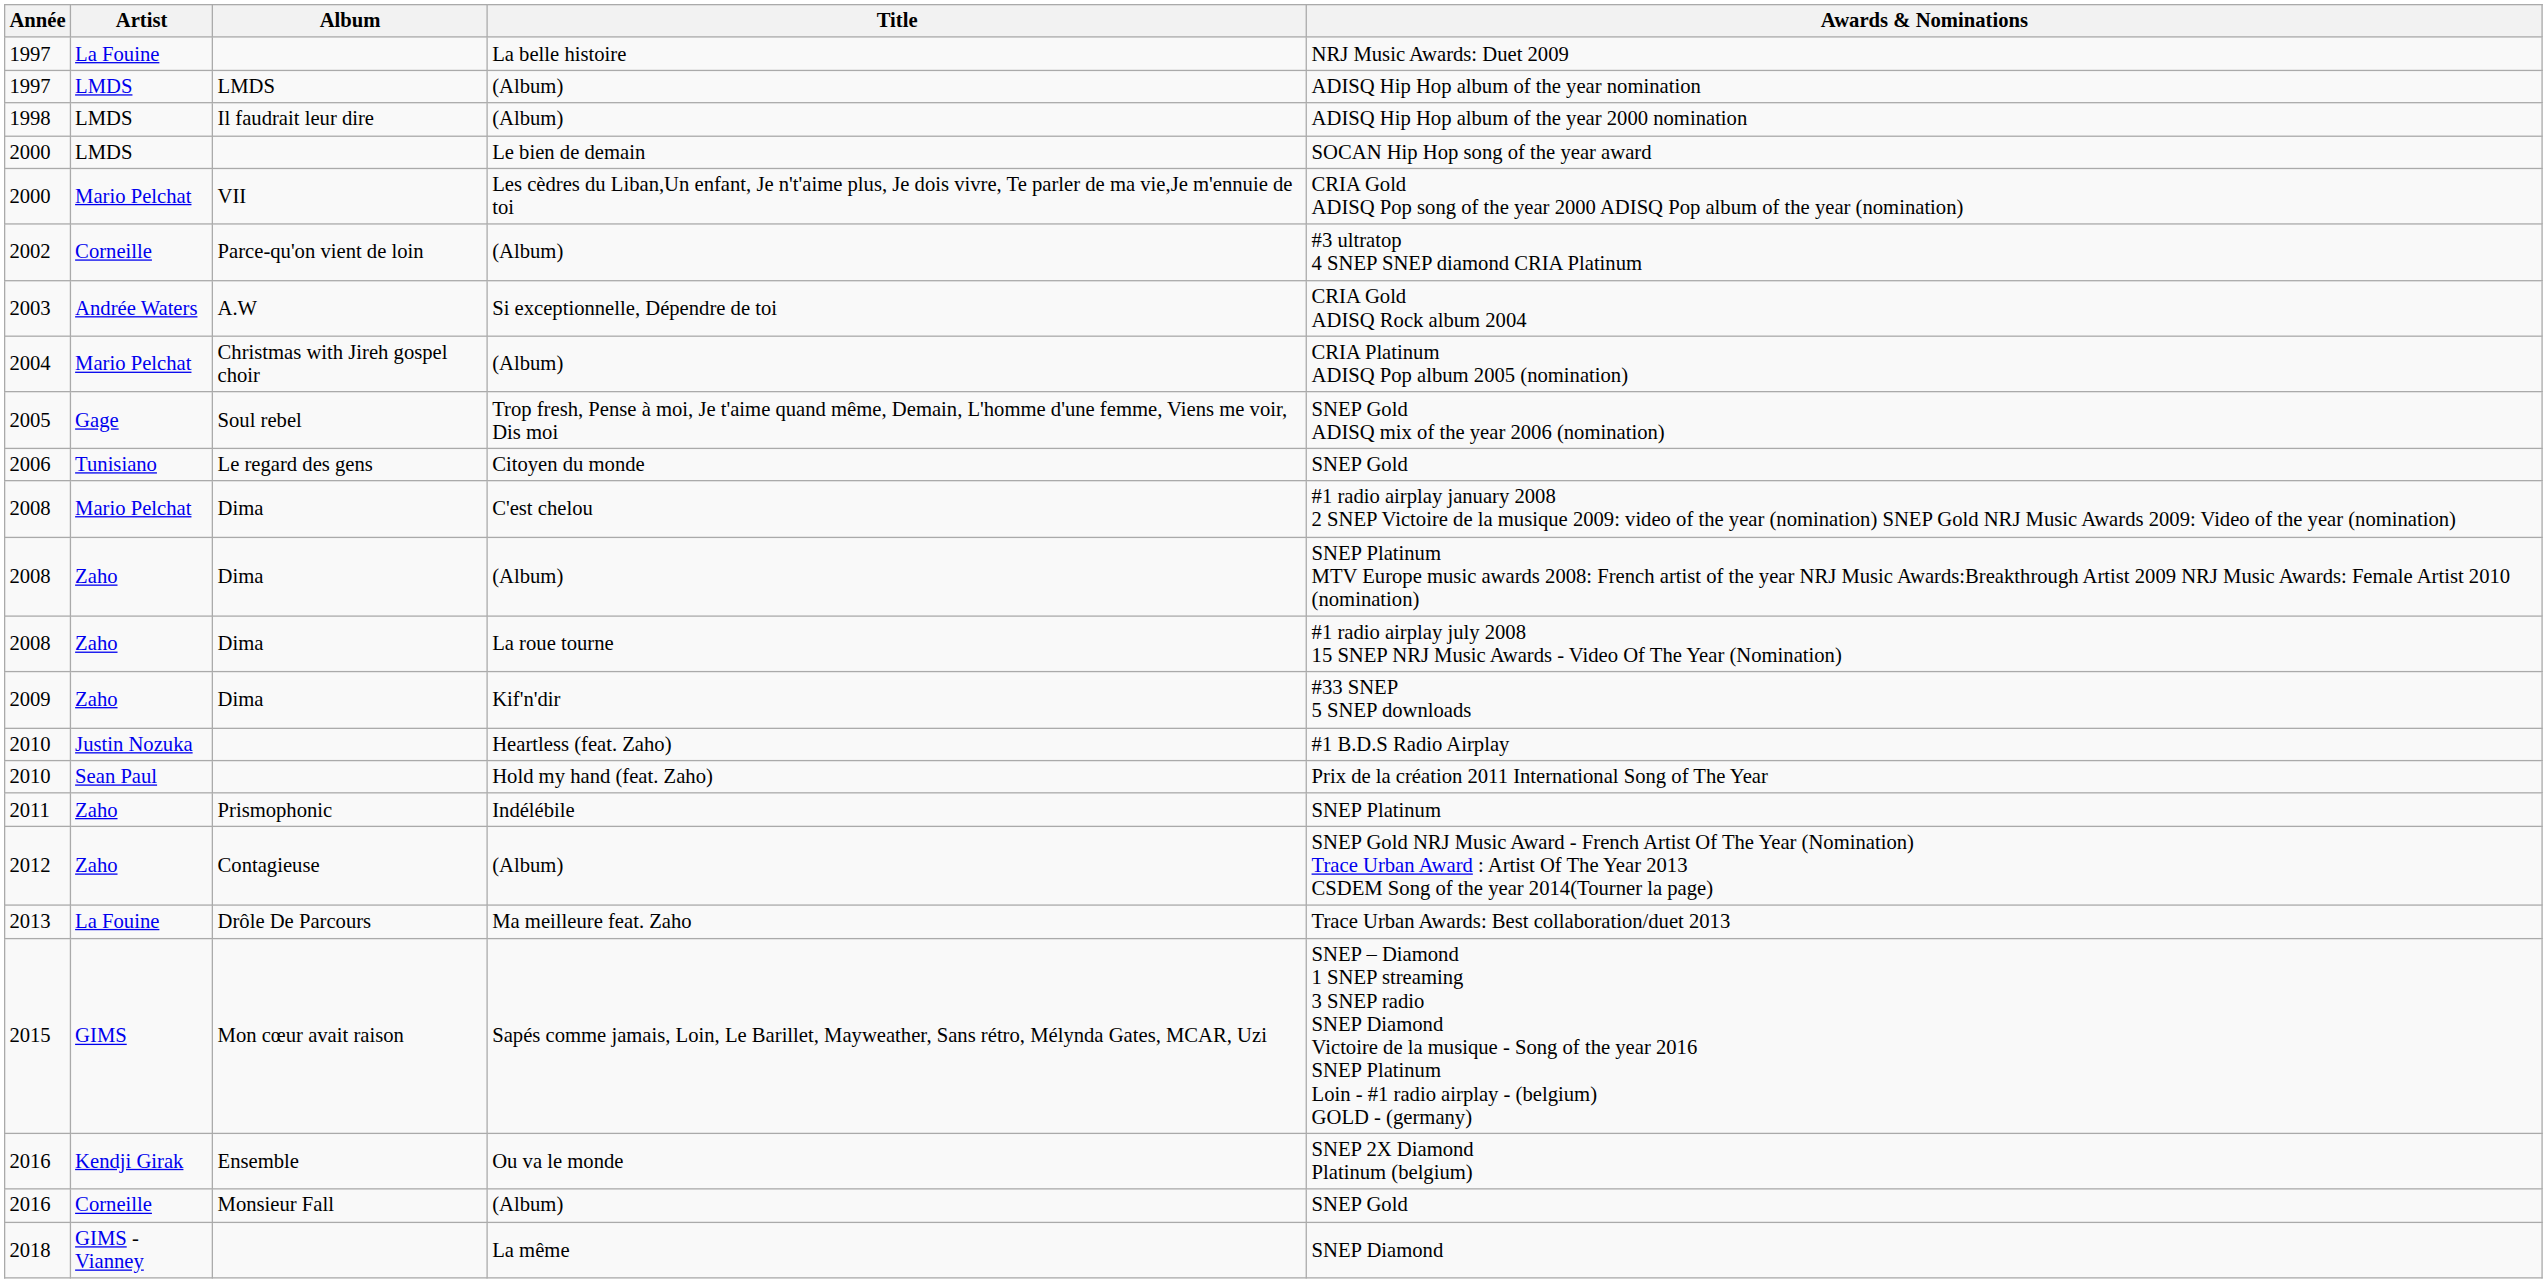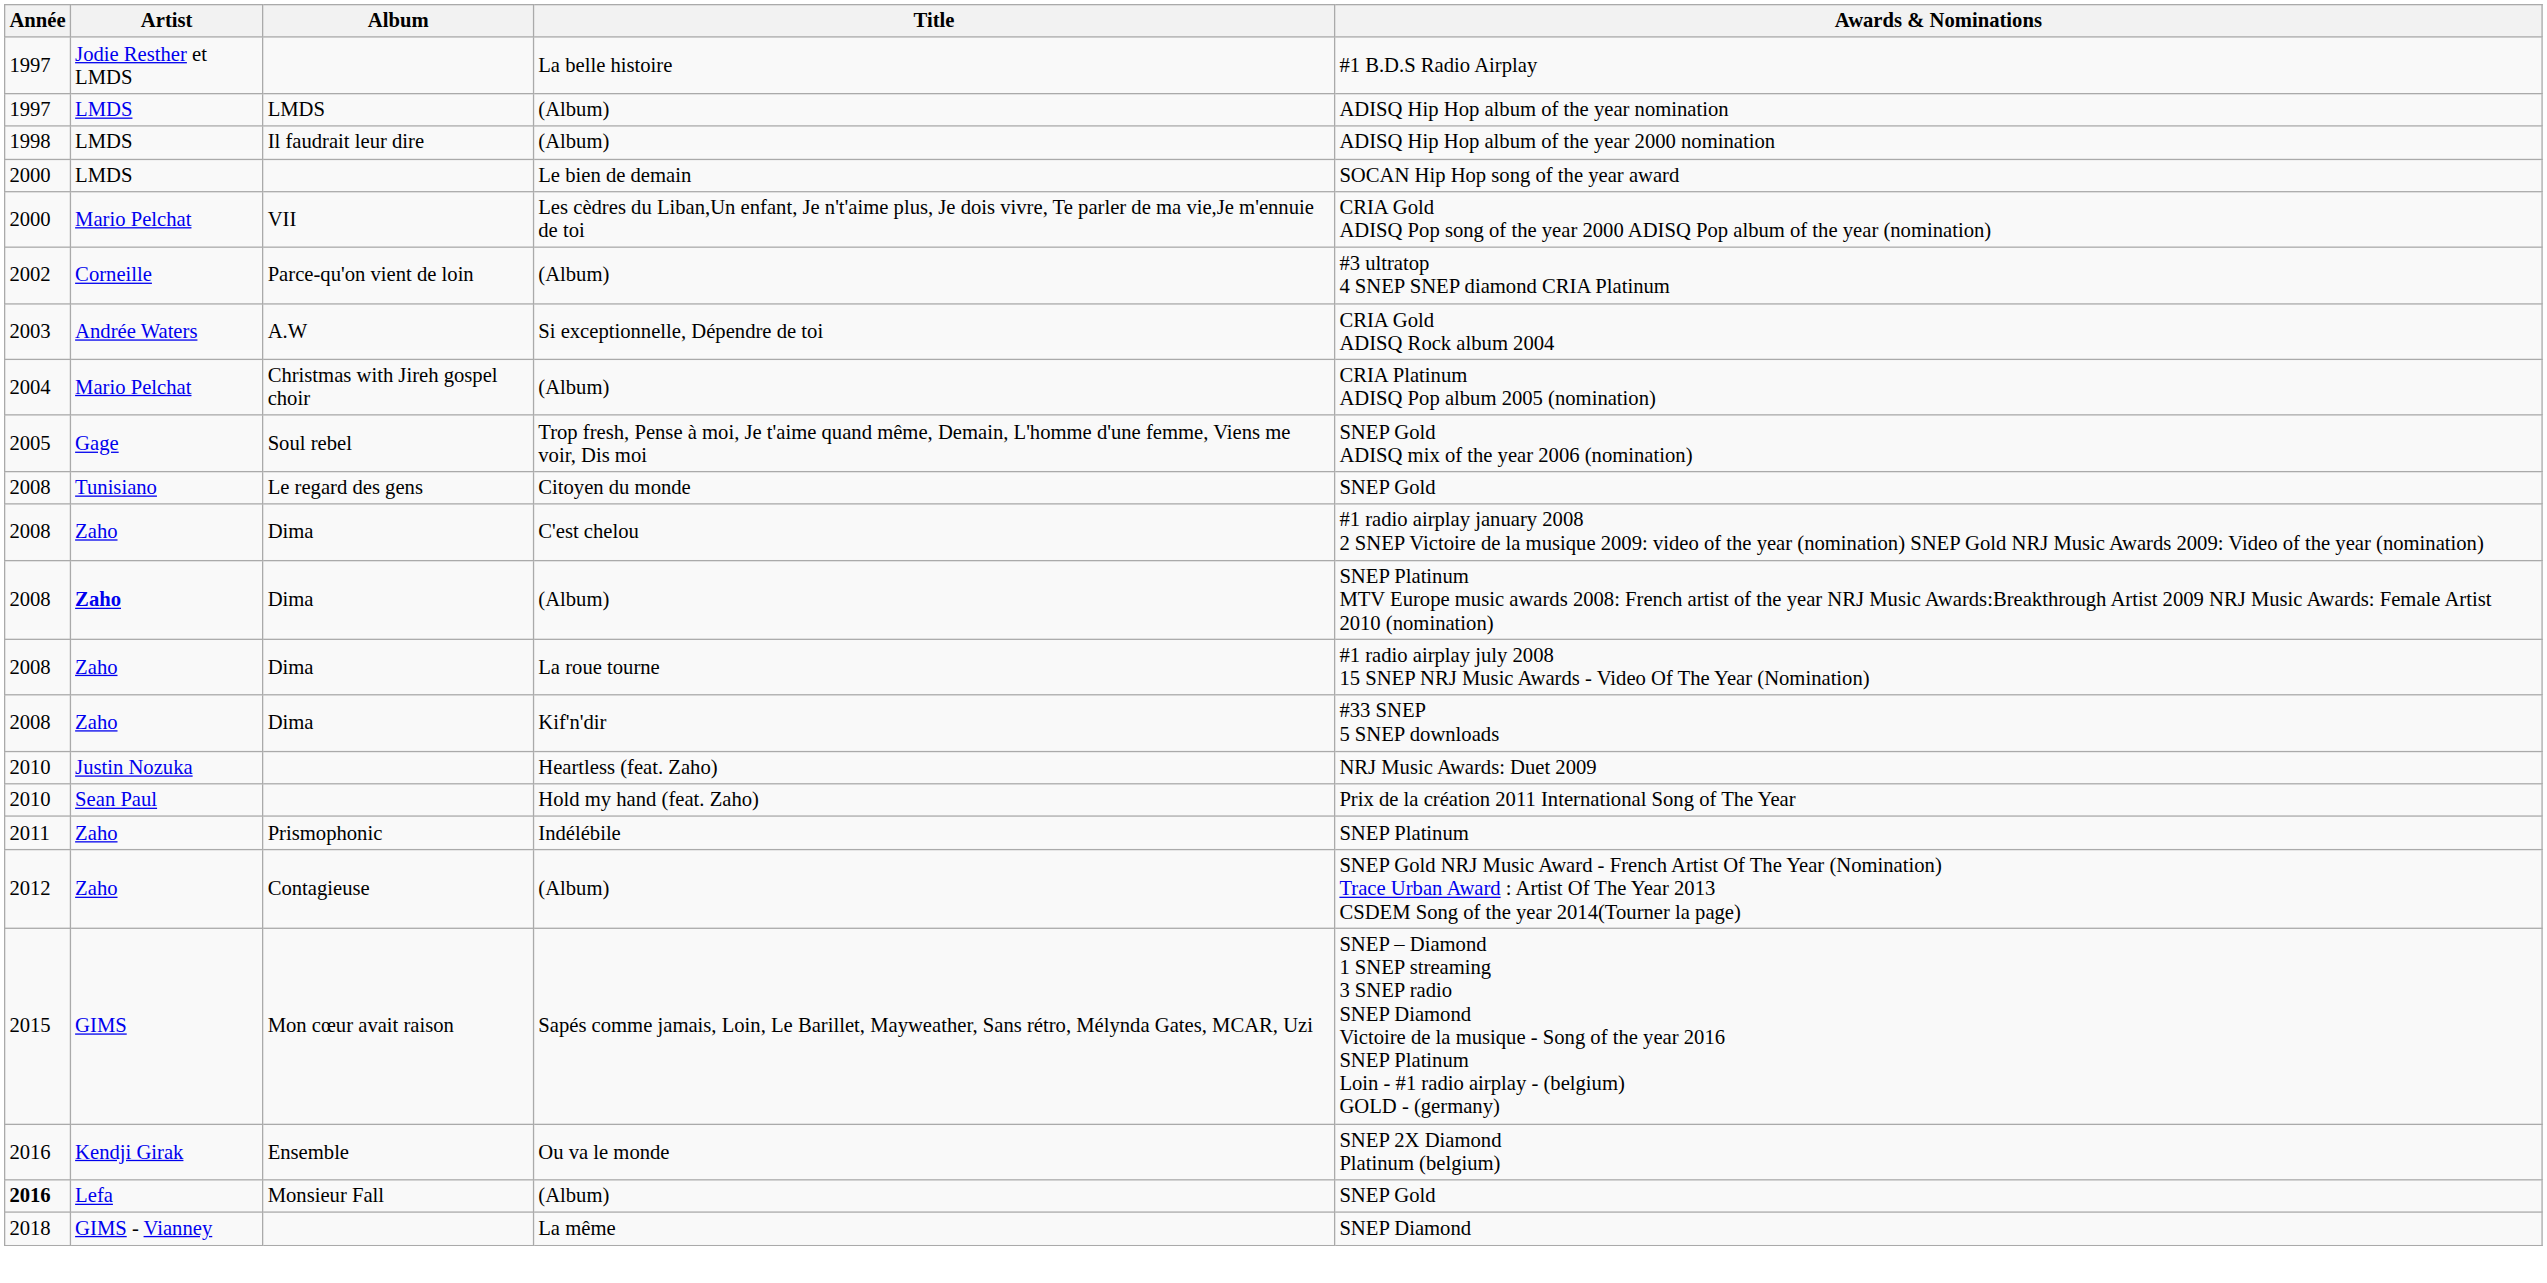(117, 53) La Fouine -> (141, 65) Jodie Resther et LMDS
(1440, 53) NRJ Music Awards: Duet 2009 -> (1438, 65) #1 B.D.S Radio Airplay
(30, 464) 2006 -> (30, 487) 2008
(133, 508) Mario Pelchat -> (96, 531) Zaho
(96, 576) normal -> (98, 599) bold
(30, 699) 2009 -> (30, 722) 2008
(1410, 744) #1 B.D.S Radio Airplay -> (1468, 767) NRJ Music Awards: Duet 2009
- row: (294, 921)
(30, 1205) normal -> (30, 1195) bold
(114, 1205) Corneille -> (94, 1195) Lefa
